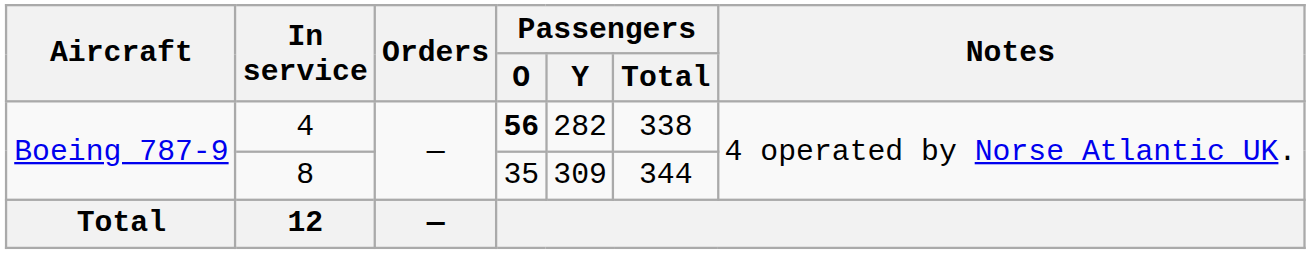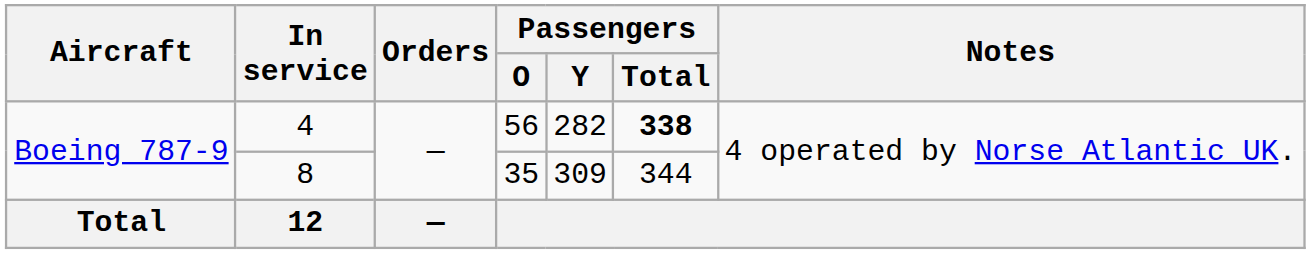(521, 126) bold -> (521, 126) normal
(666, 126) normal -> (666, 126) bold
